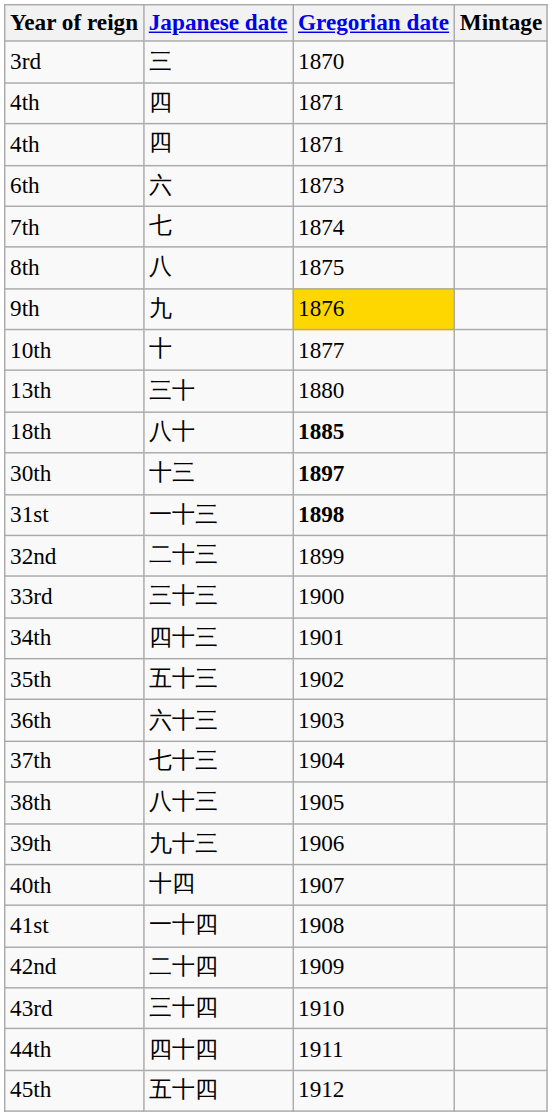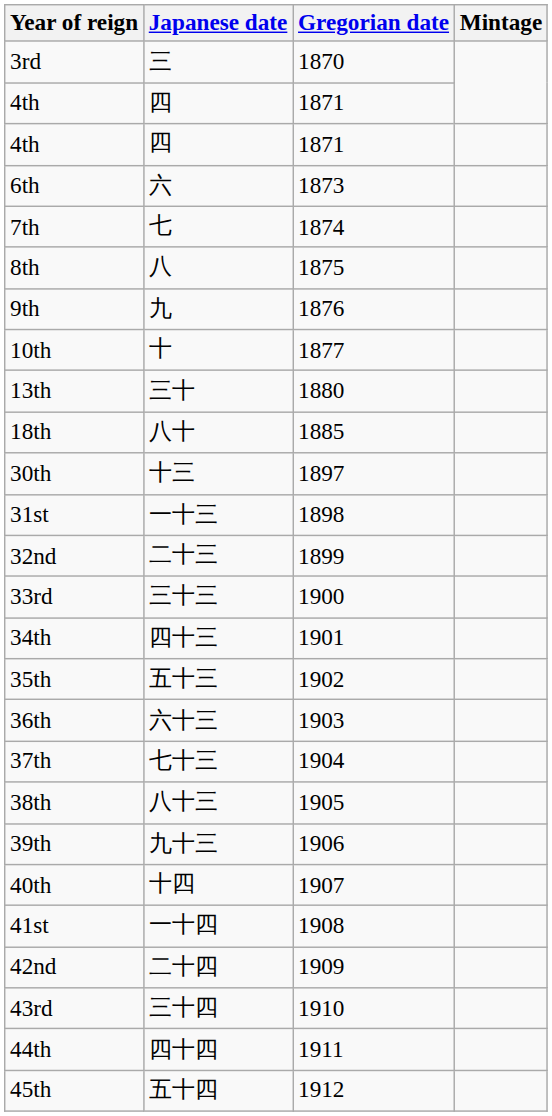(321, 308) gold background -> (321, 308) no background
(321, 432) bold -> (321, 432) normal
(321, 473) bold -> (321, 473) normal
(321, 514) bold -> (321, 514) normal
